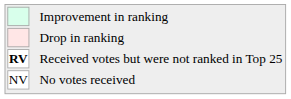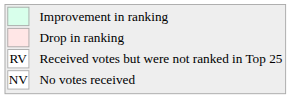(18, 58) bold -> (18, 58) normal
